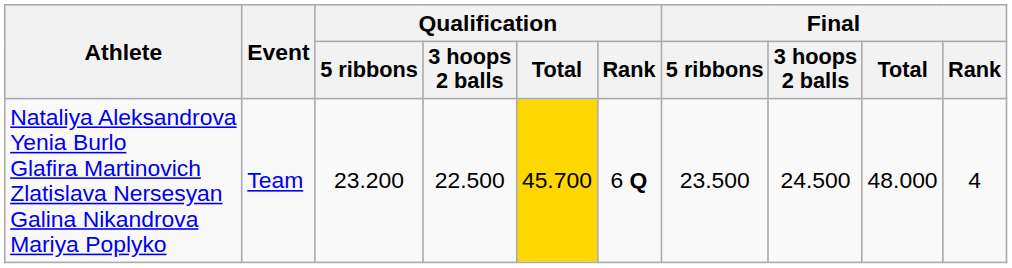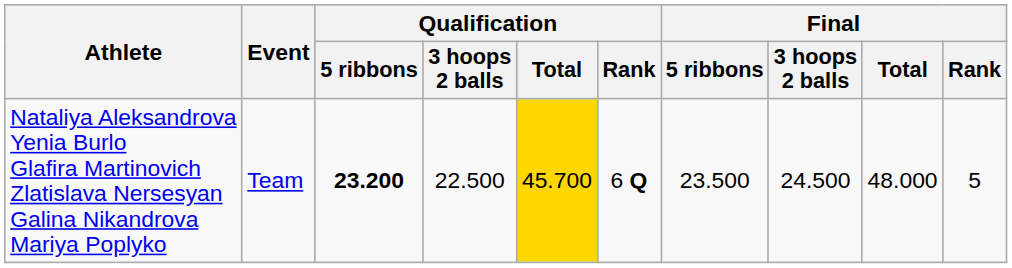(369, 181) normal -> (369, 181) bold
(975, 181) 4 -> (975, 181) 5
